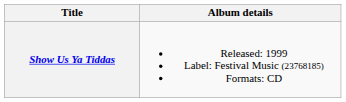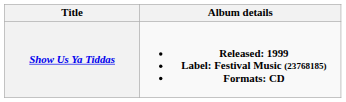(240, 66) normal -> (240, 66) bold
